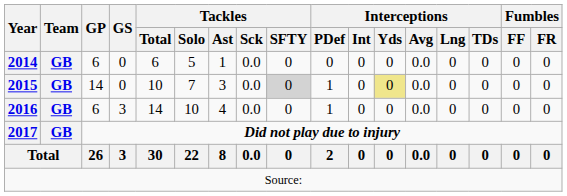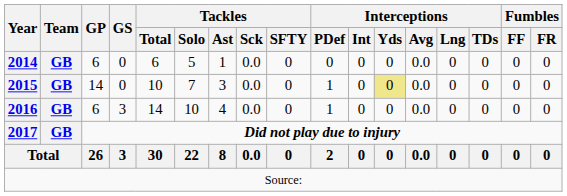(288, 86) lightgrey background -> (288, 86) no background
